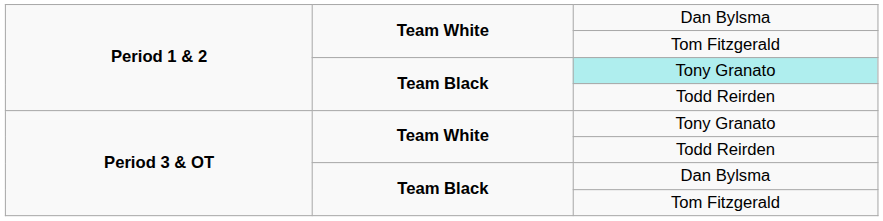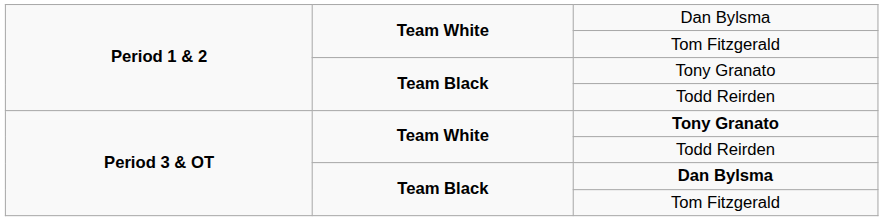(725, 70) paleturquoise background -> (725, 70) no background
(725, 123) normal -> (725, 123) bold
(725, 176) normal -> (725, 176) bold
